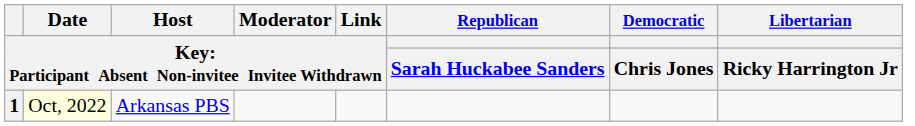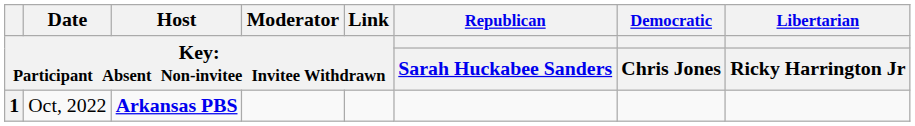(67, 105) lightyellow background -> (67, 105) no background
(173, 105) normal -> (177, 105) bold
